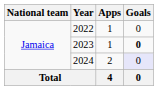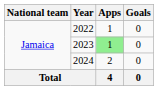(110, 45) no background -> (110, 45) lightgreen background
(138, 45) bold -> (138, 45) normal
(138, 61) lavender background -> (138, 61) no background
